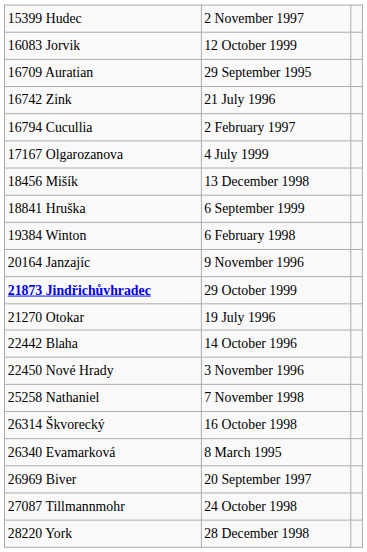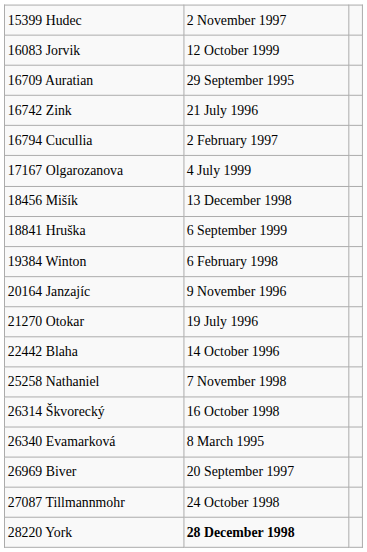- row: (79, 289)
- row: (61, 371)
(257, 533) normal -> (241, 532) bold
